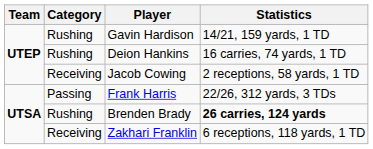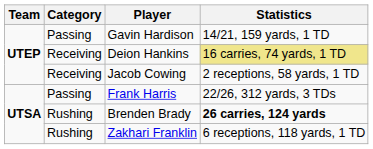(70, 34) Rushing -> (69, 34) Passing
(70, 54) Rushing -> (74, 54) Receiving
(274, 54) no background -> (274, 54) khaki background
(74, 133) Receiving -> (70, 133) Rushing
